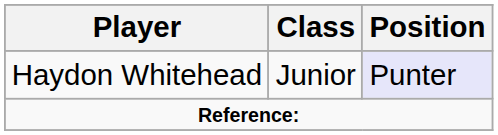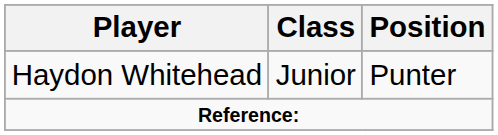(413, 74) lavender background -> (413, 74) no background
